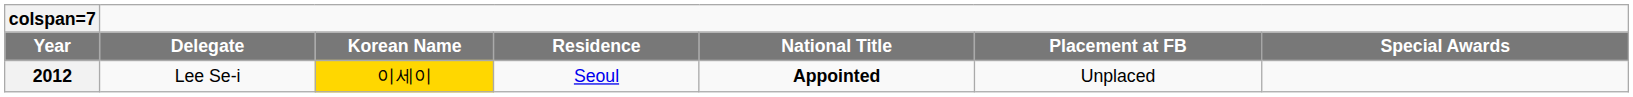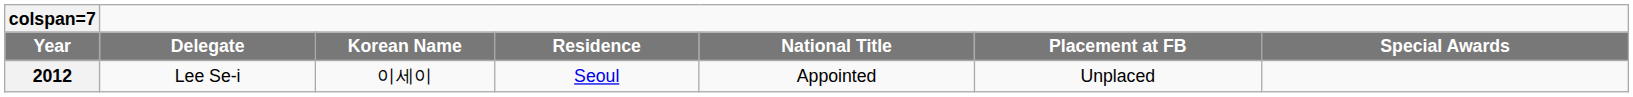(405, 75) gold background -> (405, 75) no background
(837, 76) bold -> (837, 76) normal
